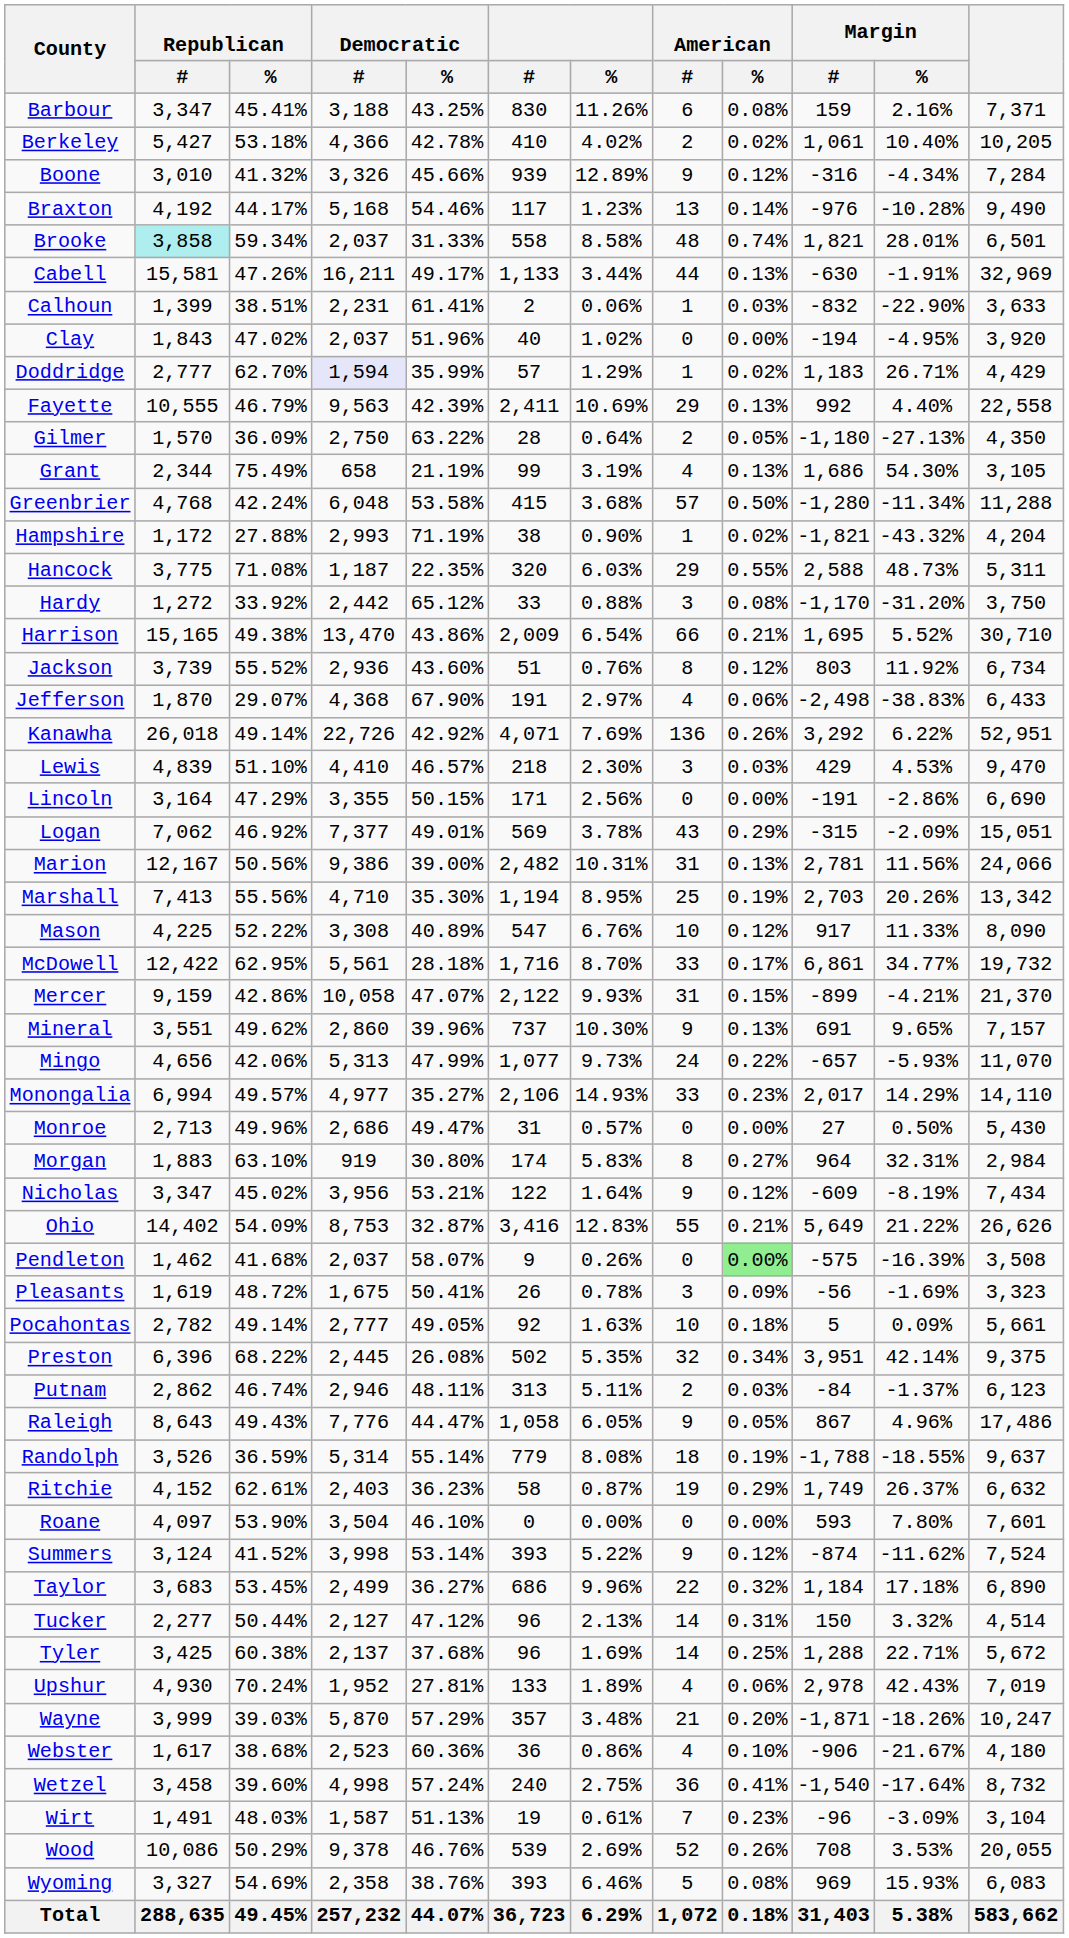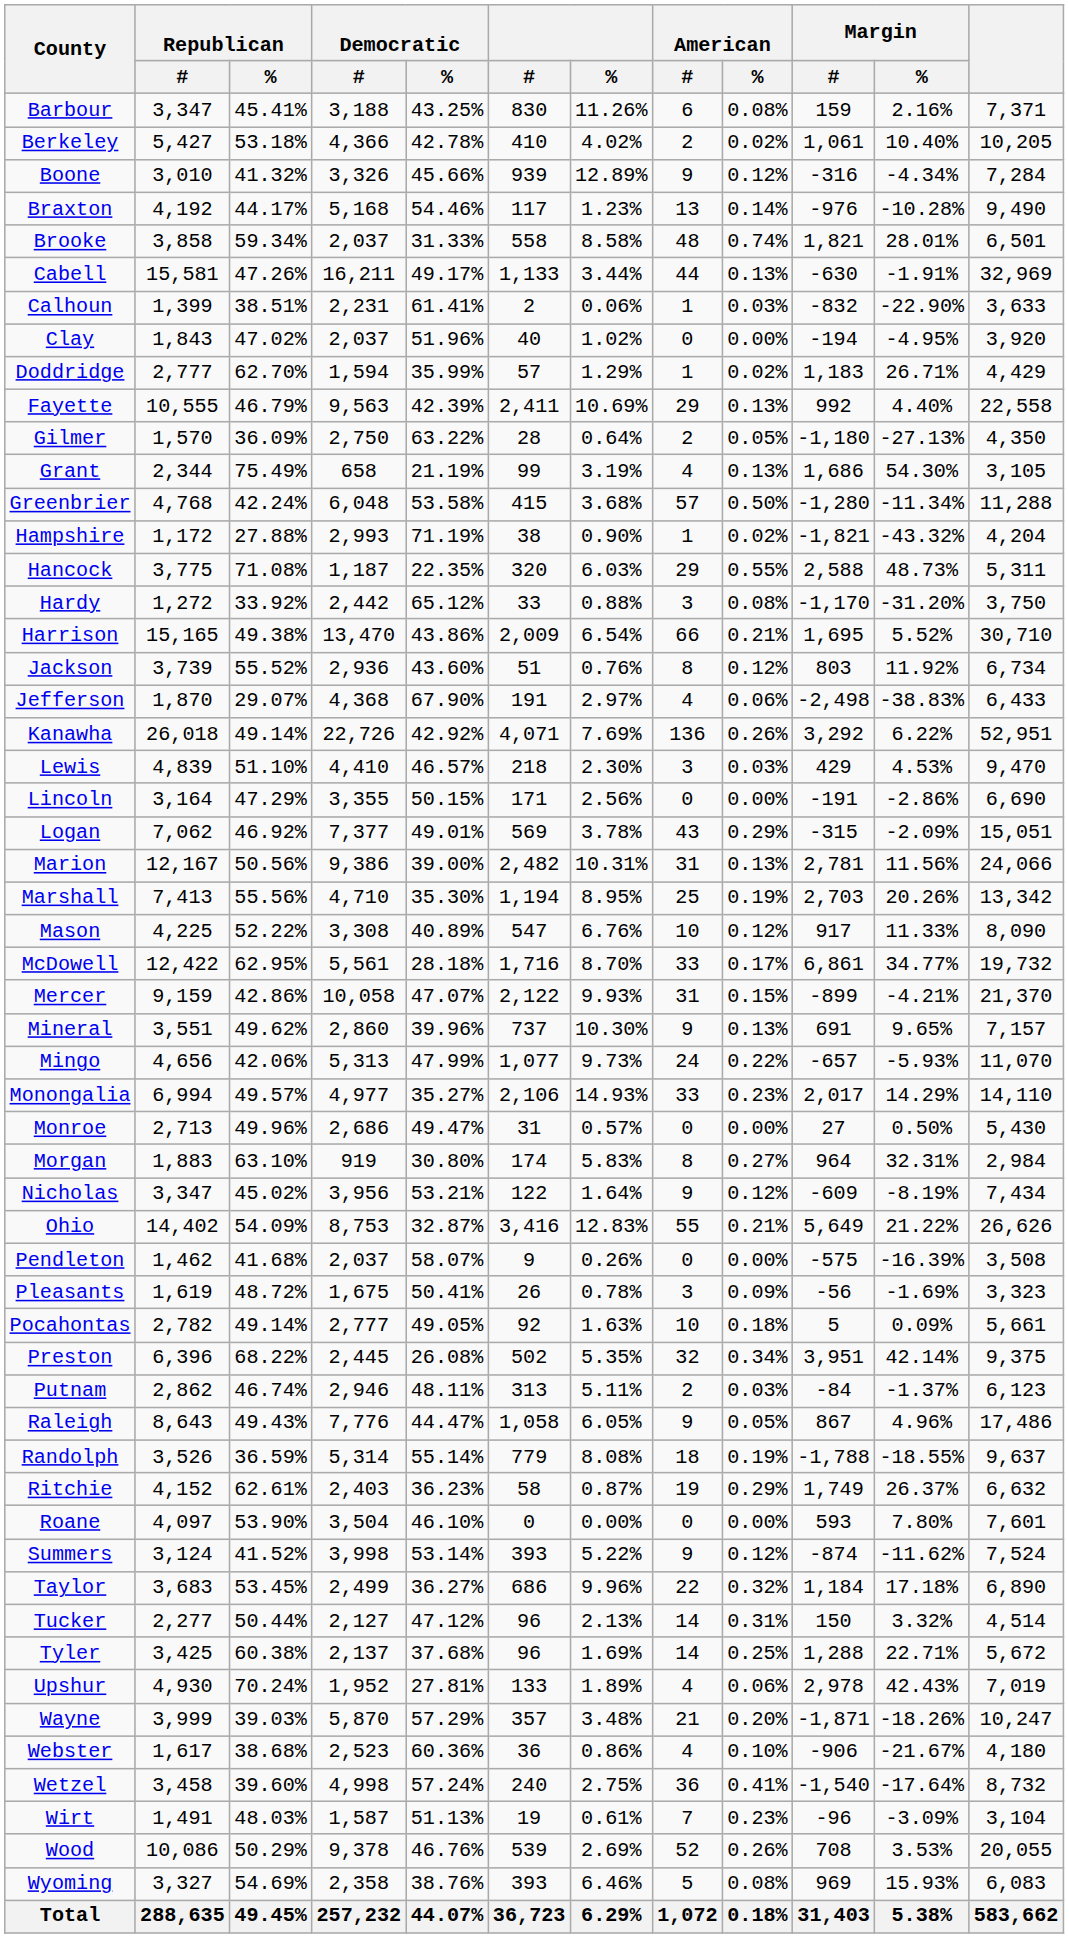(182, 241) paleturquoise background -> (182, 241) no background
(359, 373) lavender background -> (359, 373) no background
(757, 1260) lightgreen background -> (757, 1260) no background
